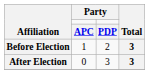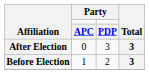rows swapped: (38, 46) <-> (38, 62)
